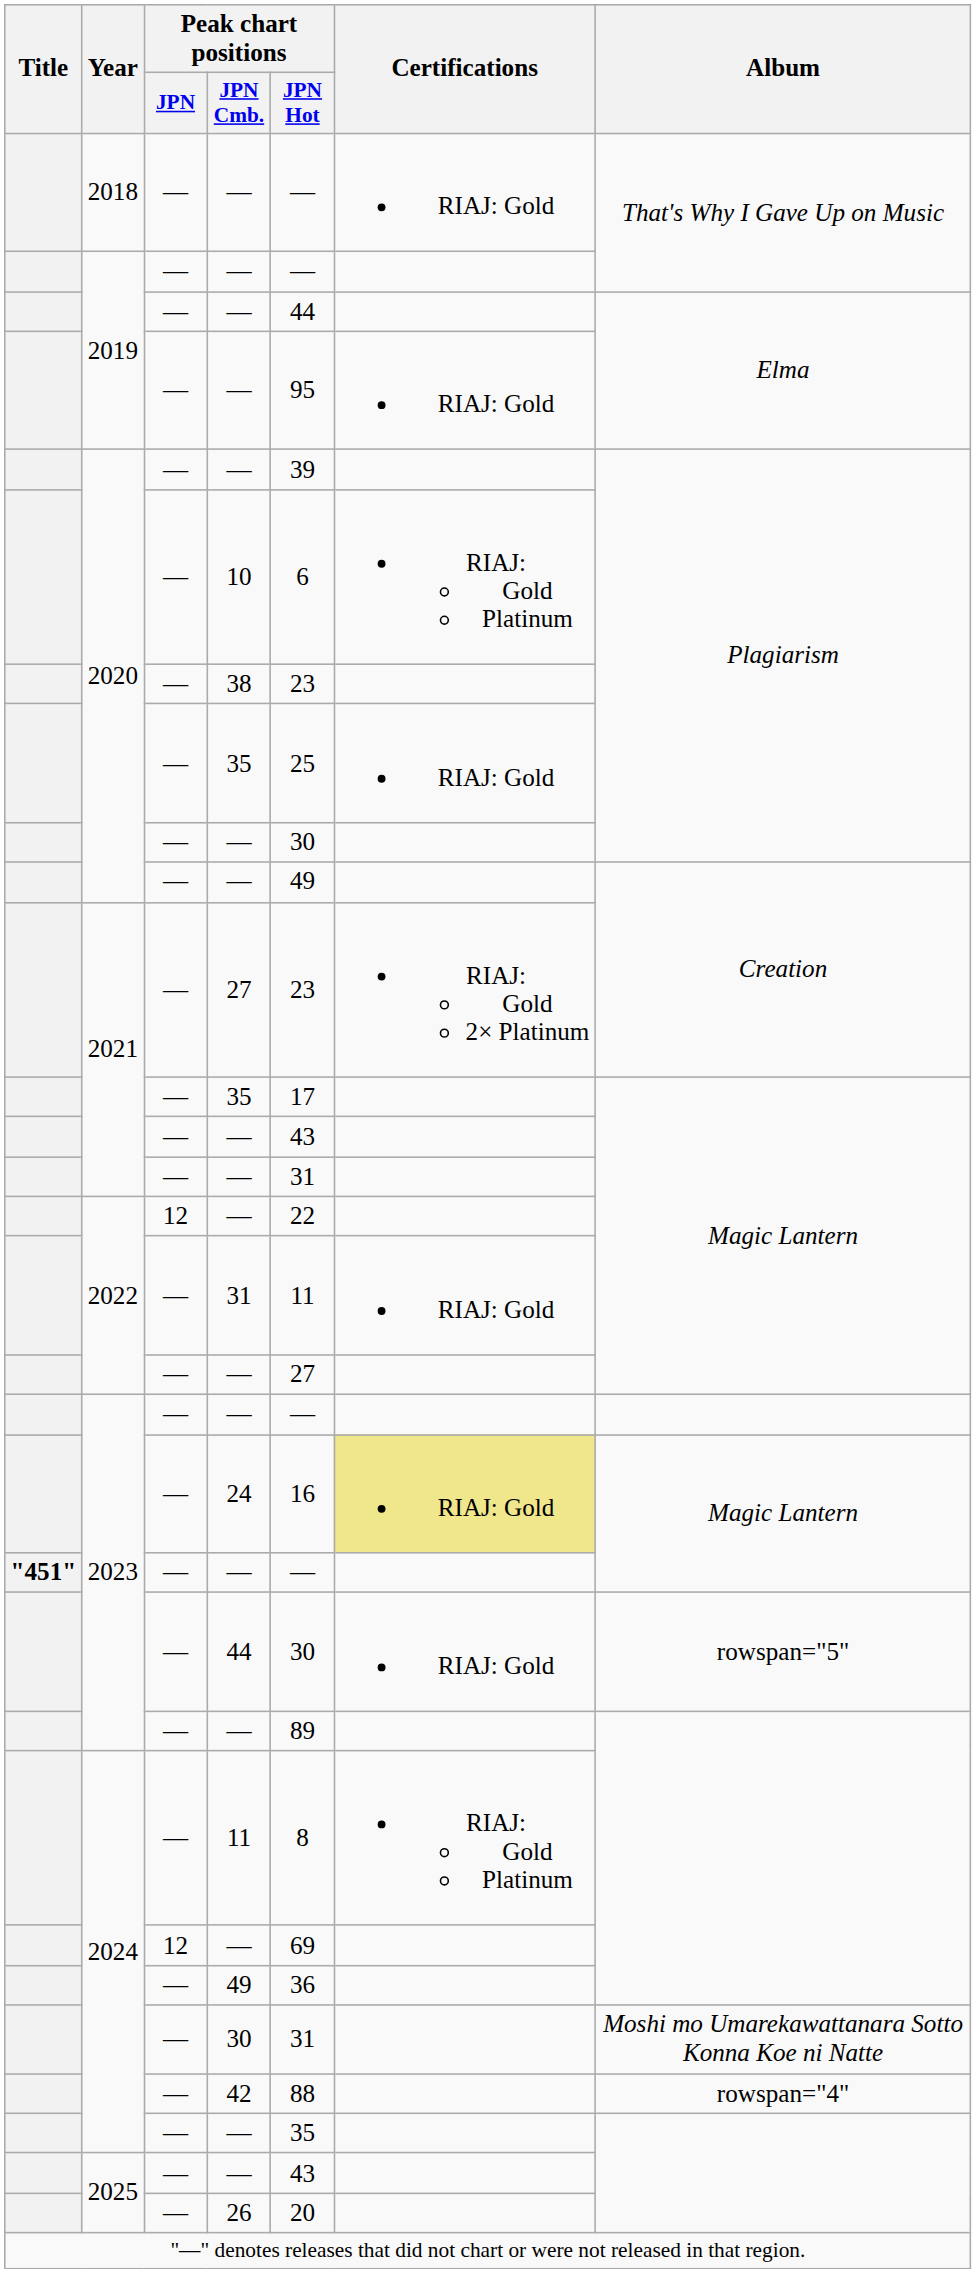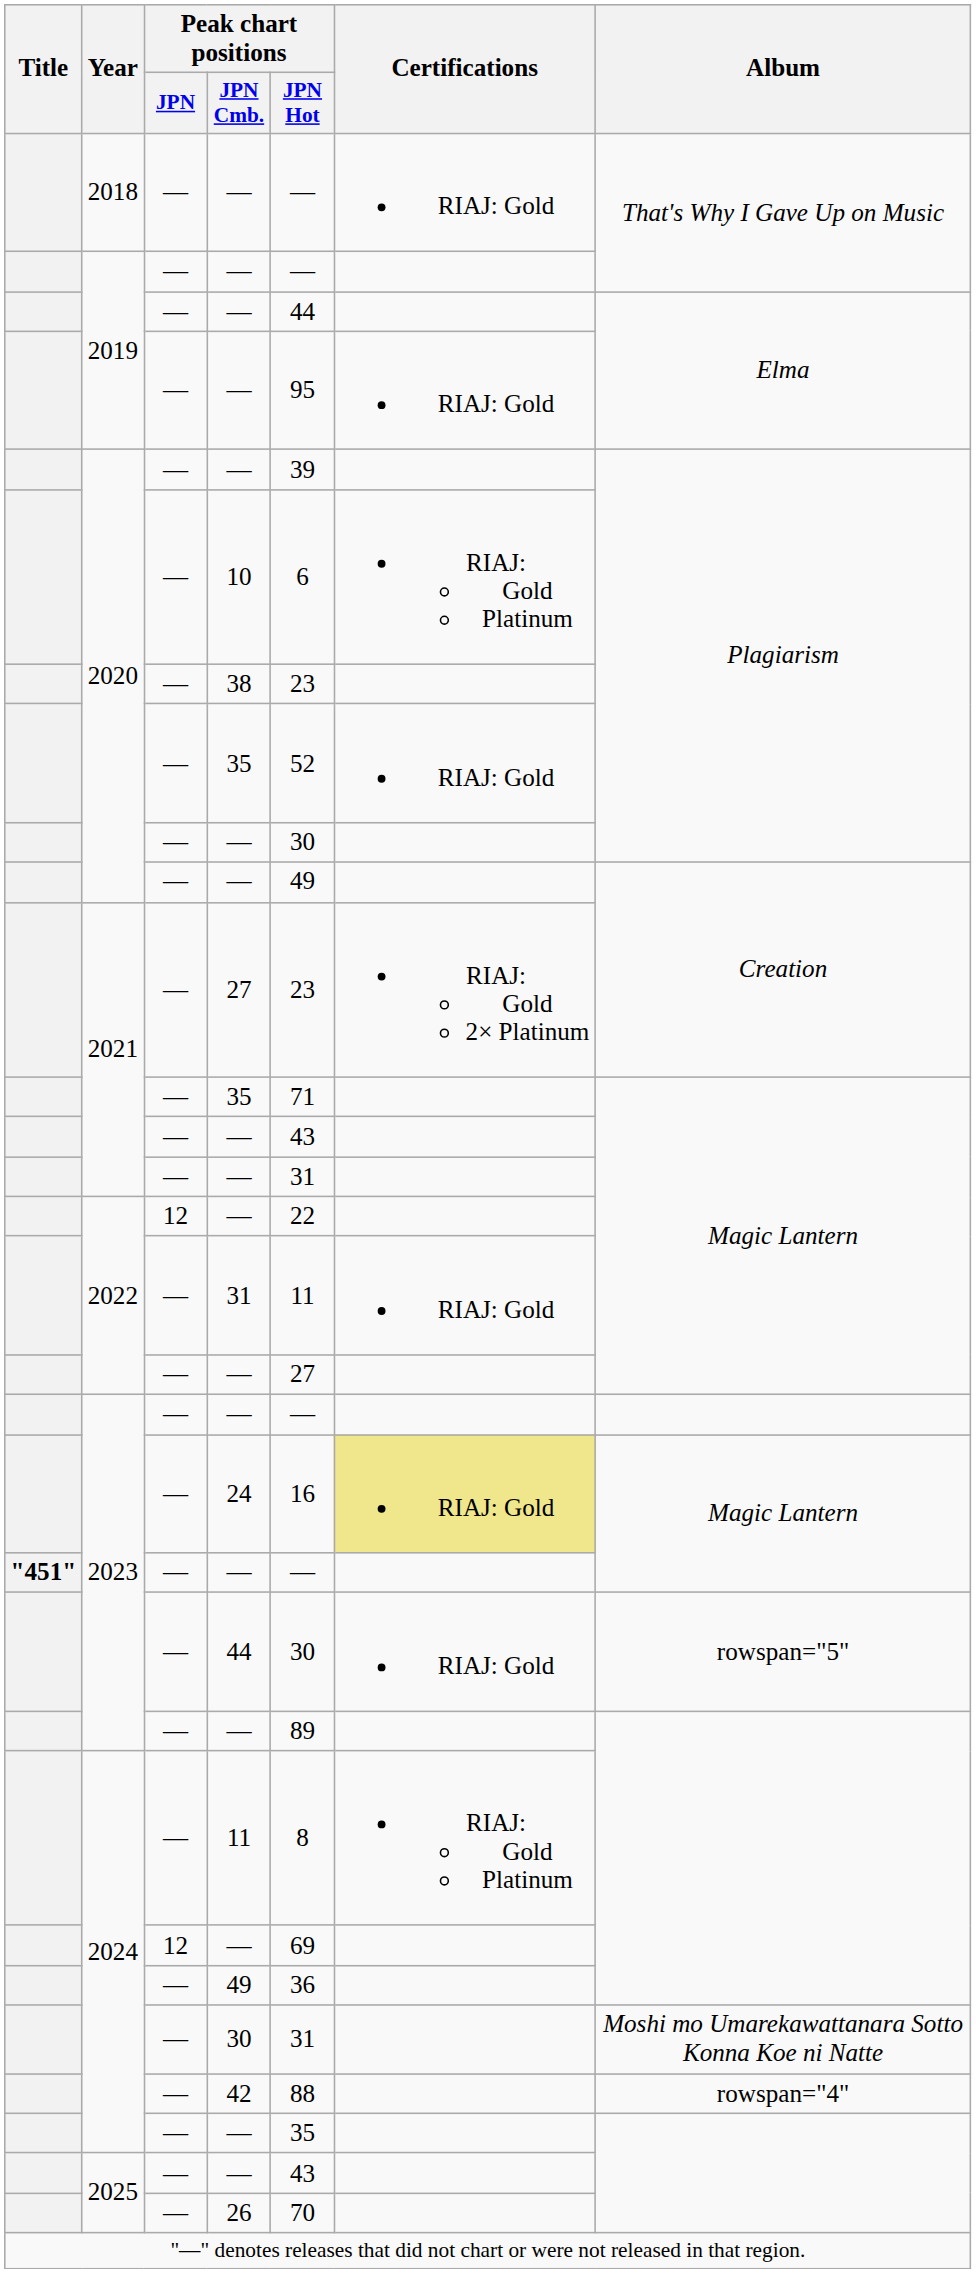(302, 763) 25 -> (302, 763) 52
(302, 1096) 17 -> (302, 1096) 71
(302, 2212) 20 -> (302, 2212) 70
